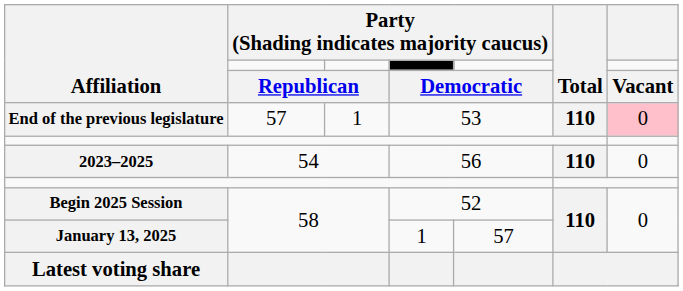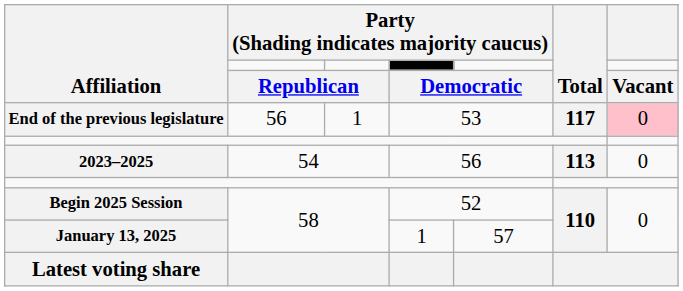(276, 119) 57 -> (276, 119) 56
(580, 119) 110 -> (580, 119) 117
(580, 161) 110 -> (580, 161) 113
